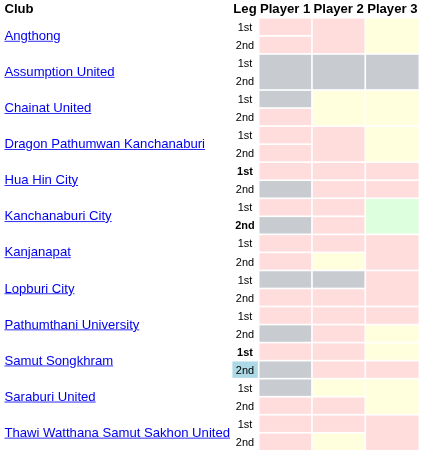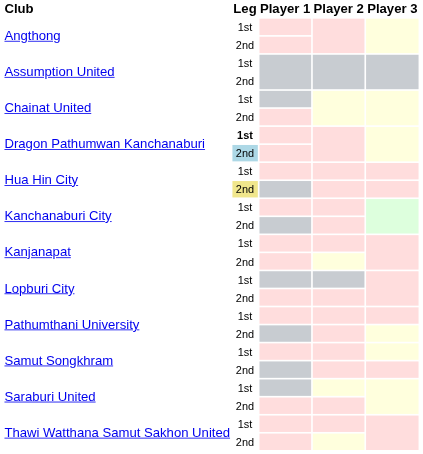(245, 136) normal -> (245, 135) bold
(245, 154) no background -> (245, 154) lightblue background
(245, 171) bold -> (245, 172) normal
(245, 190) no background -> (245, 190) khaki background
(245, 225) bold -> (245, 226) normal
(245, 351) bold -> (245, 352) normal
(245, 370) lightblue background -> (245, 370) no background
